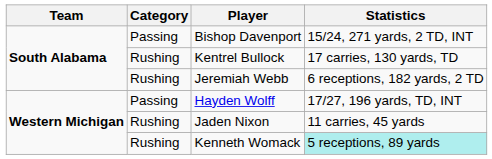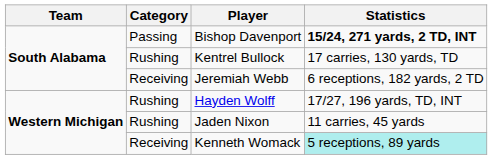(390, 36) normal -> (392, 36) bold
(155, 79) Rushing -> (159, 79) Receiving
(154, 100) Passing -> (154, 100) Rushing
(155, 143) Rushing -> (159, 143) Receiving
